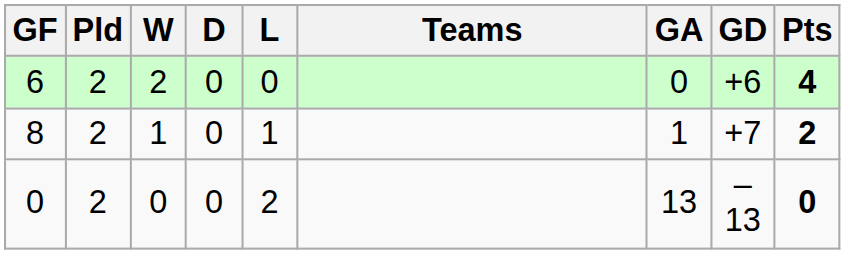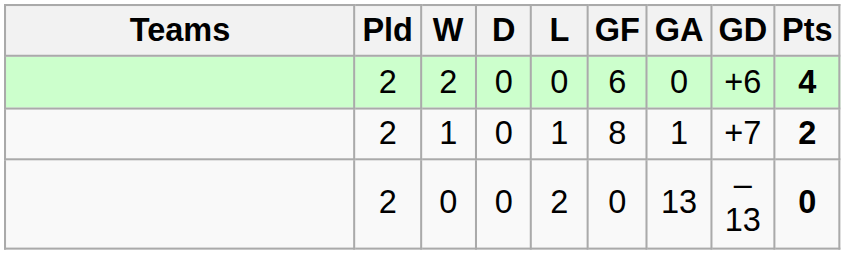columns swapped: (472, 30) <-> (35, 30)
